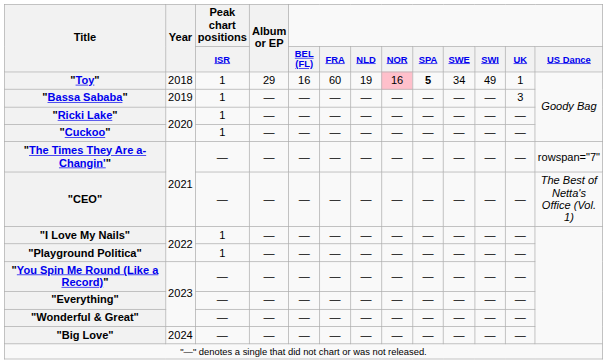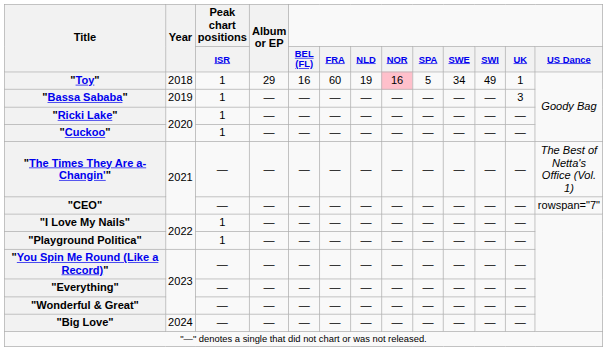(428, 80) bold -> (428, 80) normal
(569, 156) rowspan="7" -> (569, 169) The Best of Netta's Office (Vol. 1)
(569, 199) The Best of Netta's Office (Vol. 1) -> (569, 205) rowspan="7"
